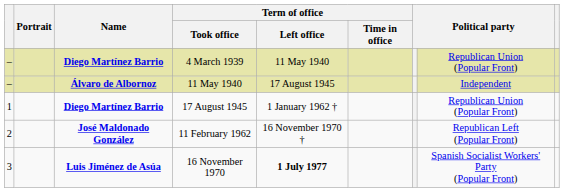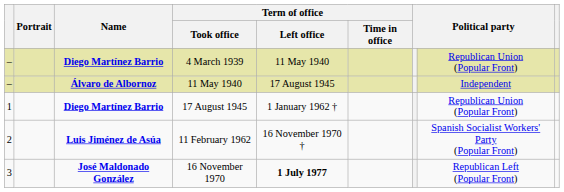(113, 134) José Maldonado González -> (113, 139) Luis Jiménez de Asúa
(486, 134) Republican Left (Popular Front) -> (486, 139) Spanish Socialist Workers' Party (Popular Front)
(113, 167) Luis Jiménez de Asúa -> (113, 173) José Maldonado González
(486, 167) Spanish Socialist Workers' Party (Popular Front) -> (486, 173) Republican Left (Popular Front)
